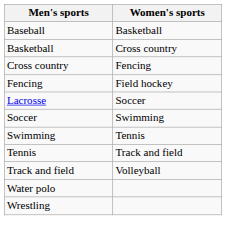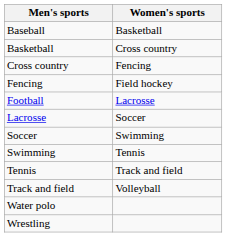+ row: (25, 100)
